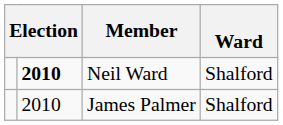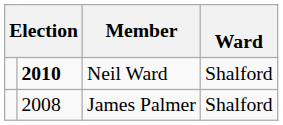(41, 104) 2010 -> (41, 104) 2008
